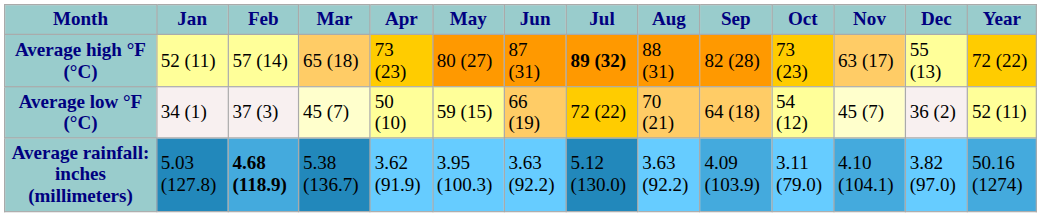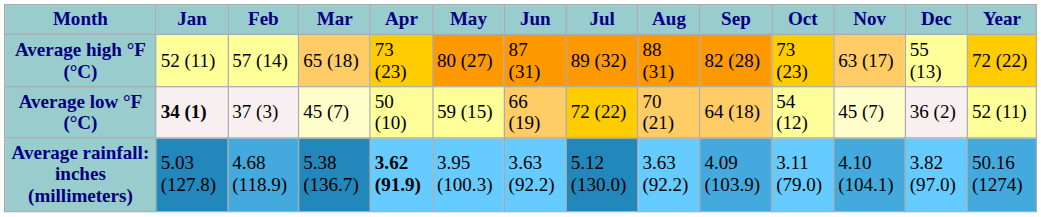(598, 60) bold -> (598, 60) normal
(184, 112) normal -> (184, 112) bold
(260, 174) bold -> (260, 174) normal
(398, 174) normal -> (398, 174) bold
